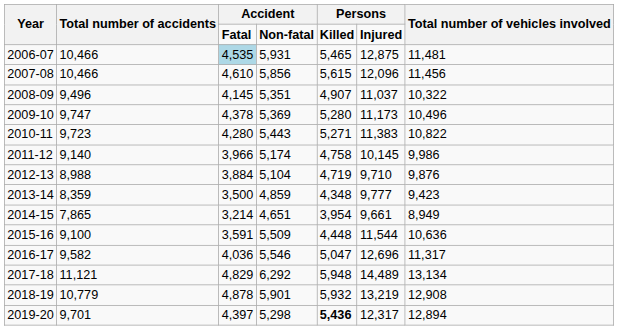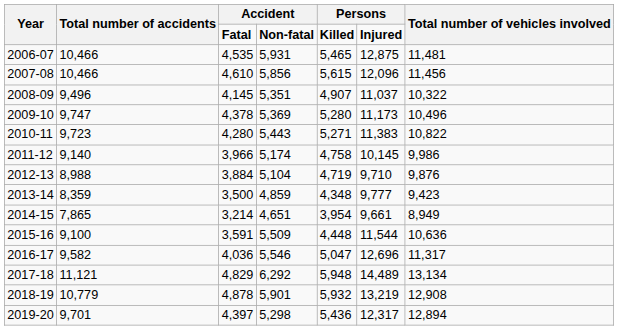(238, 54) lightblue background -> (238, 54) no background
(336, 315) bold -> (336, 315) normal
